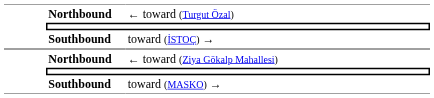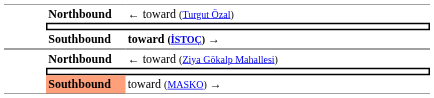(171, 39) normal -> (174, 39) bold
(80, 84) no background -> (80, 84) lightsalmon background
